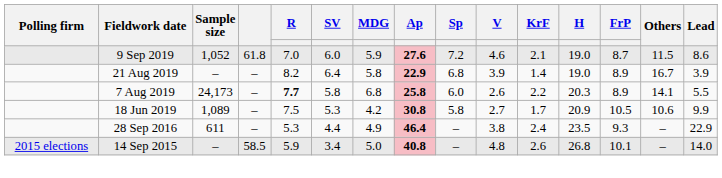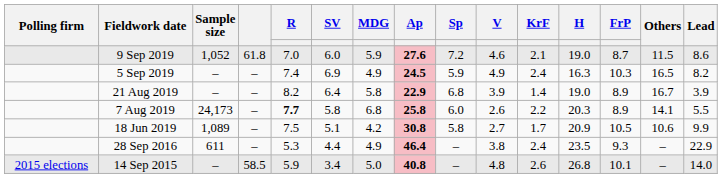+ row: (145, 73)
(332, 110) 5.3 -> (332, 128) 5.1
